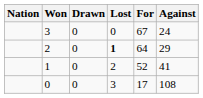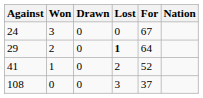columns swapped: (23, 13) <-> (177, 13)
(142, 84) 17 -> (146, 84) 37
